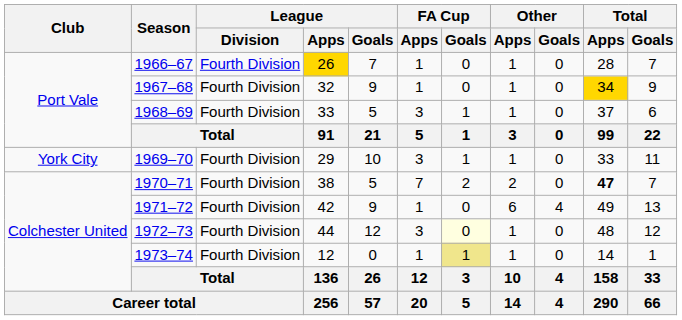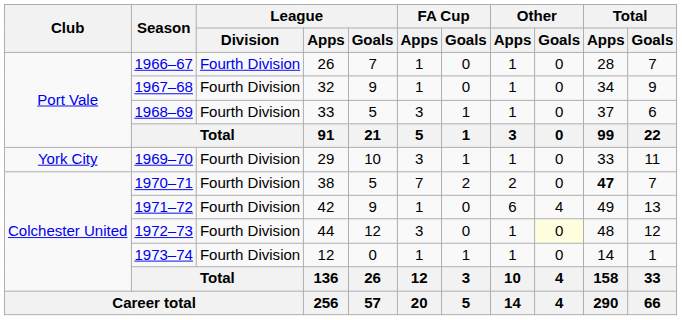(326, 64) gold background -> (326, 64) no background
(606, 87) gold background -> (606, 87) no background
(466, 231) lightyellow background -> (466, 231) no background
(559, 231) no background -> (559, 231) lightyellow background
(466, 254) khaki background -> (466, 254) no background
